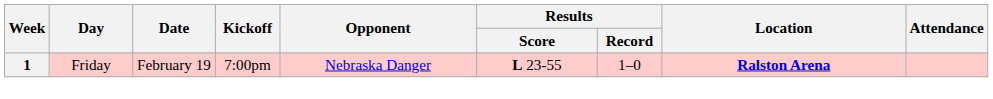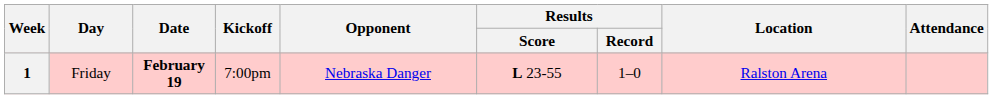(174, 64) normal -> (174, 73) bold
(784, 64) bold -> (784, 73) normal
